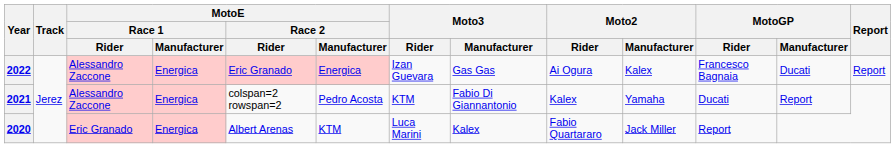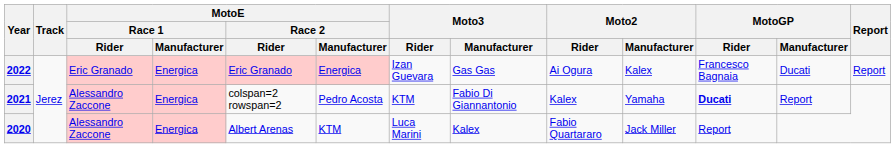(96, 70) Alessandro Zaccone -> (101, 70) Eric Granado
(714, 100) normal -> (715, 100) bold
(101, 129) Eric Granado -> (96, 129) Alessandro Zaccone
